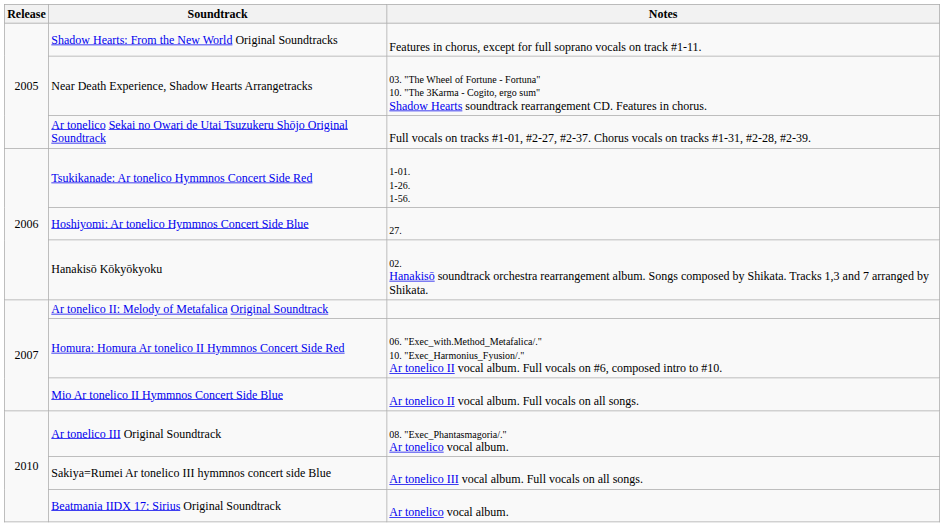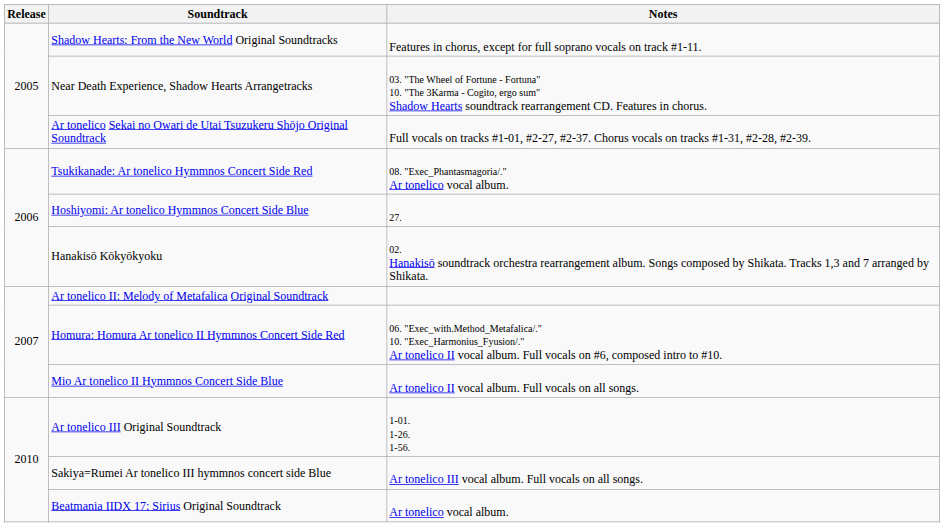(400, 185) 1-01. 1-26. 1-56. -> (449, 178) 08. "Exec_Phantasmagoria/." Ar tonelico vocal album.
(449, 441) 08. "Exec_Phantasmagoria/." Ar tonelico vocal album. -> (400, 434) 1-01. 1-26. 1-56.
